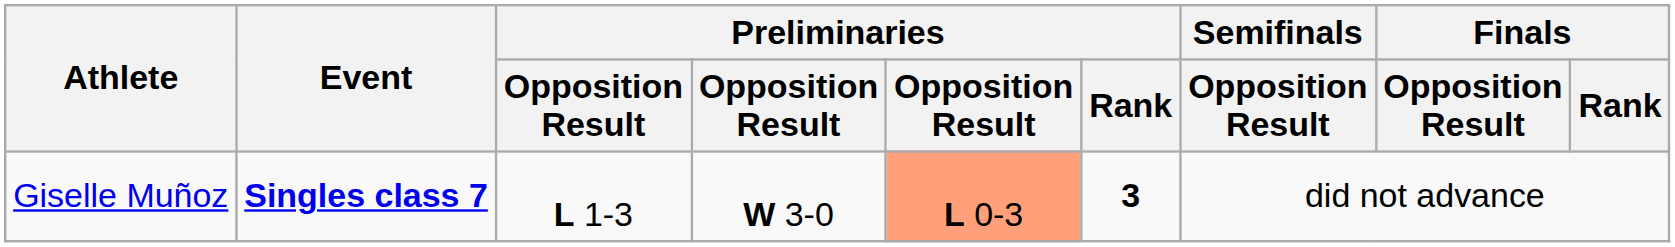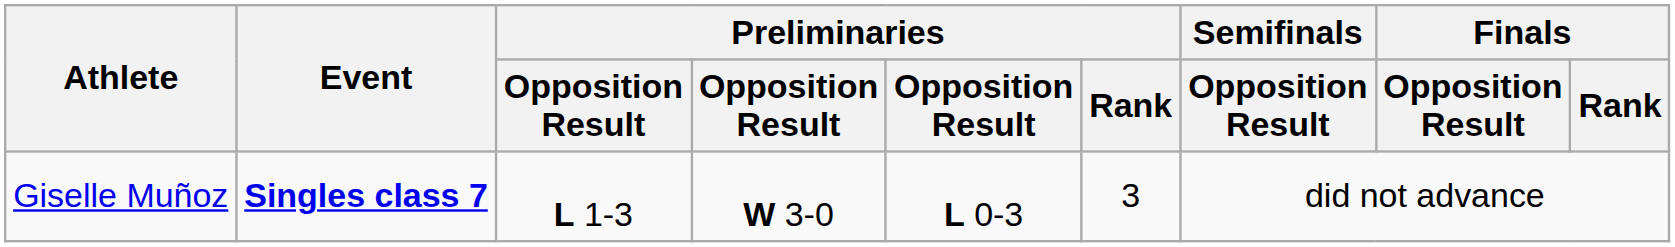(984, 215) lightsalmon background -> (984, 215) no background
(1131, 196) bold -> (1131, 196) normal
